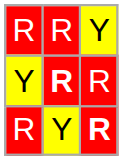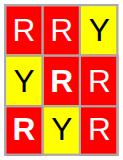(24, 131) normal -> (24, 131) bold
(99, 131) bold -> (99, 131) normal
